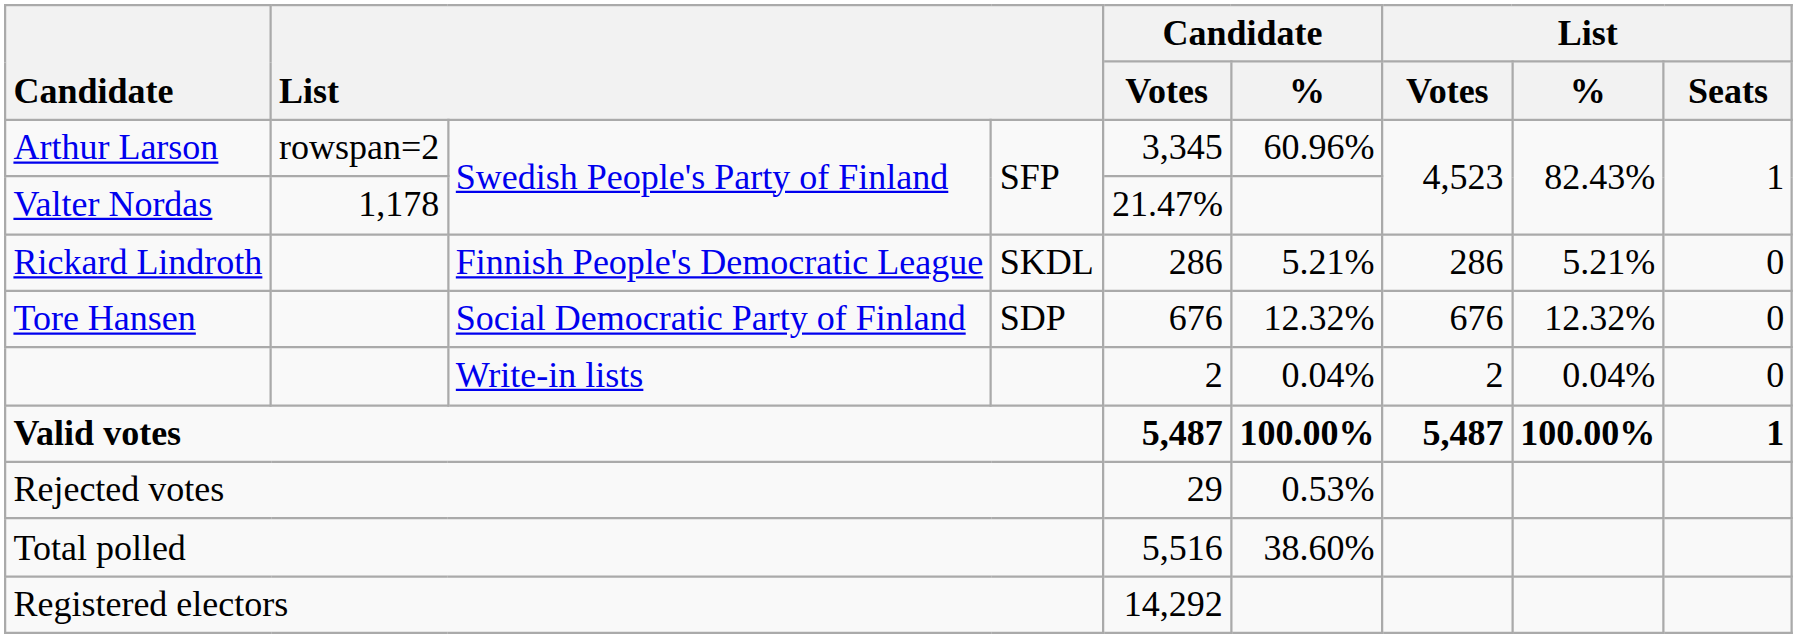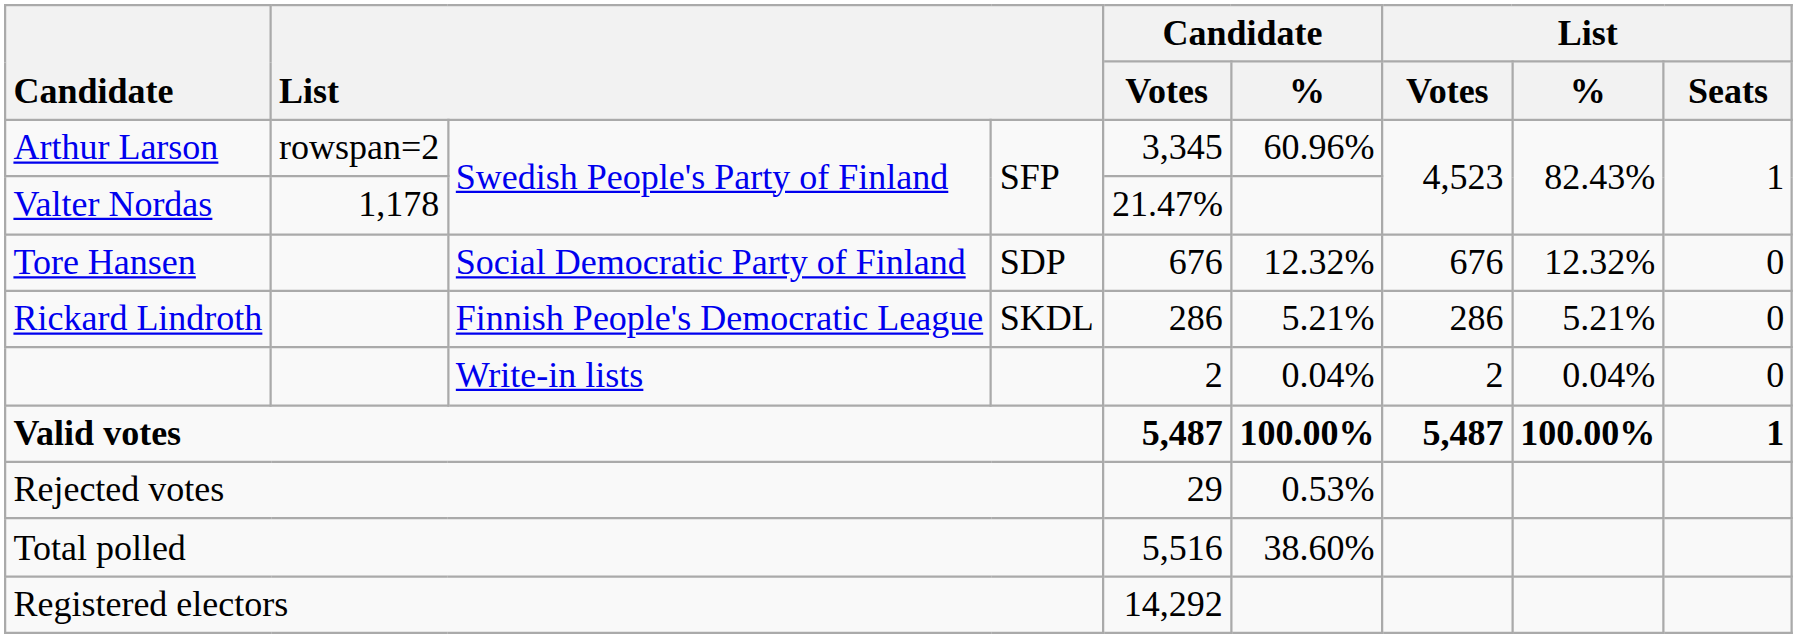rows swapped: (105, 318) <-> (138, 261)
